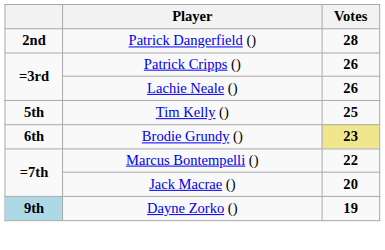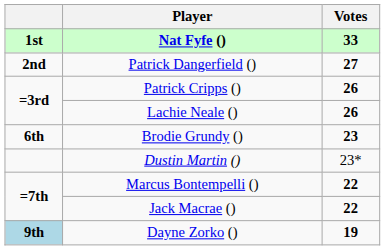+ row: (192, 40)
(351, 40) 28 -> (351, 64) 27
- row: (192, 112)
(351, 136) khaki background -> (351, 136) no background
+ row: (192, 160)
(351, 184) 20 -> (351, 208) 22
